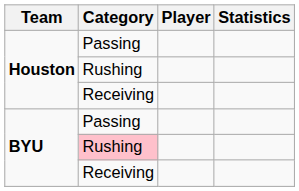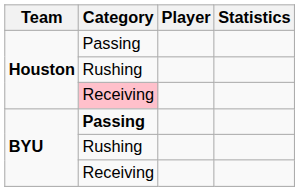(118, 95) no background -> (118, 95) pink background
(111, 121) normal -> (114, 121) bold
(112, 147) pink background -> (112, 147) no background
